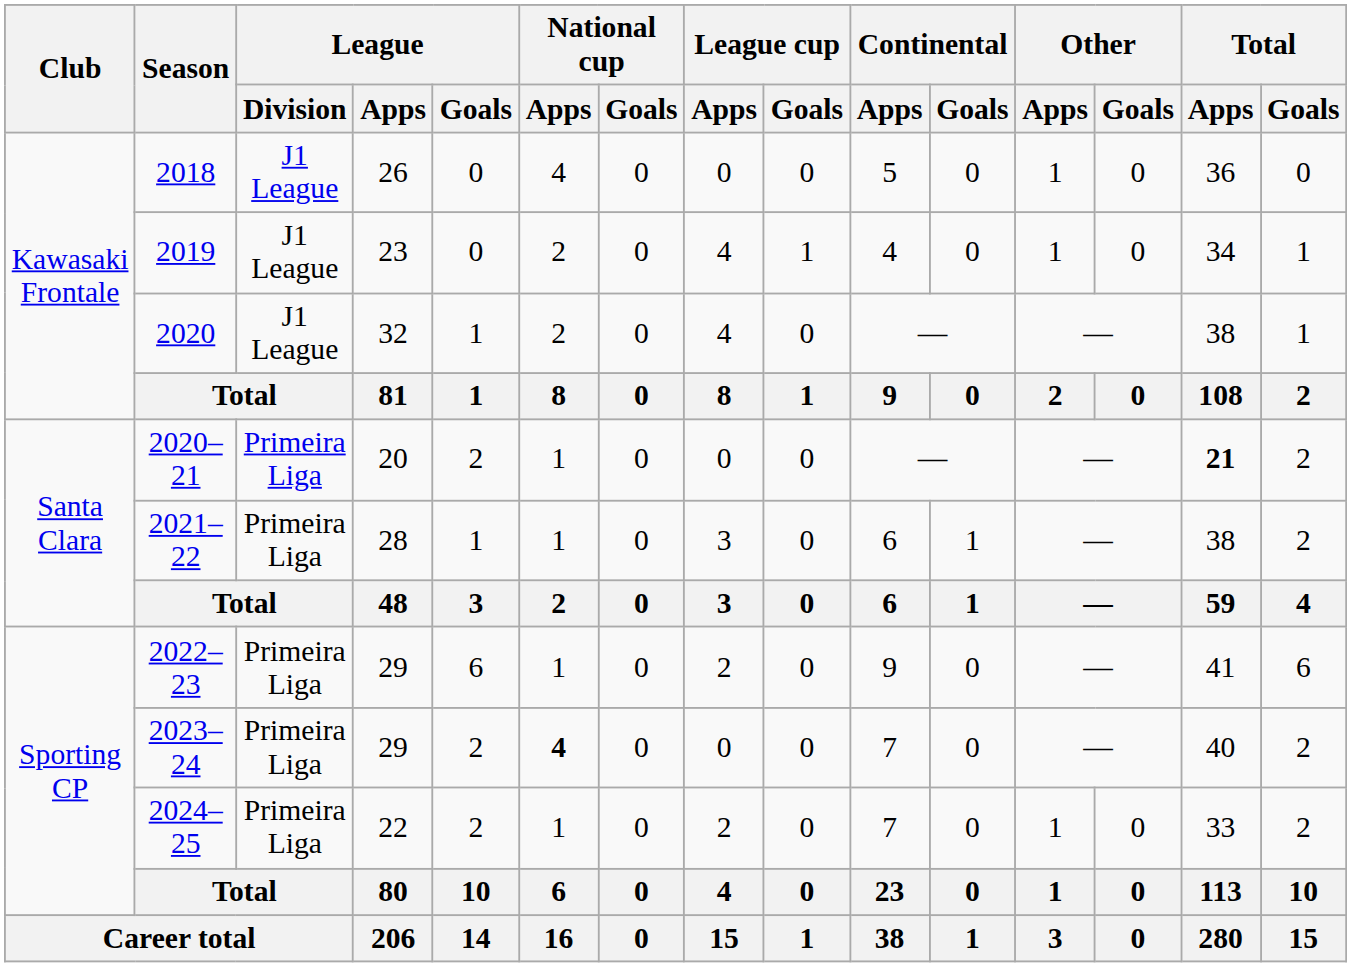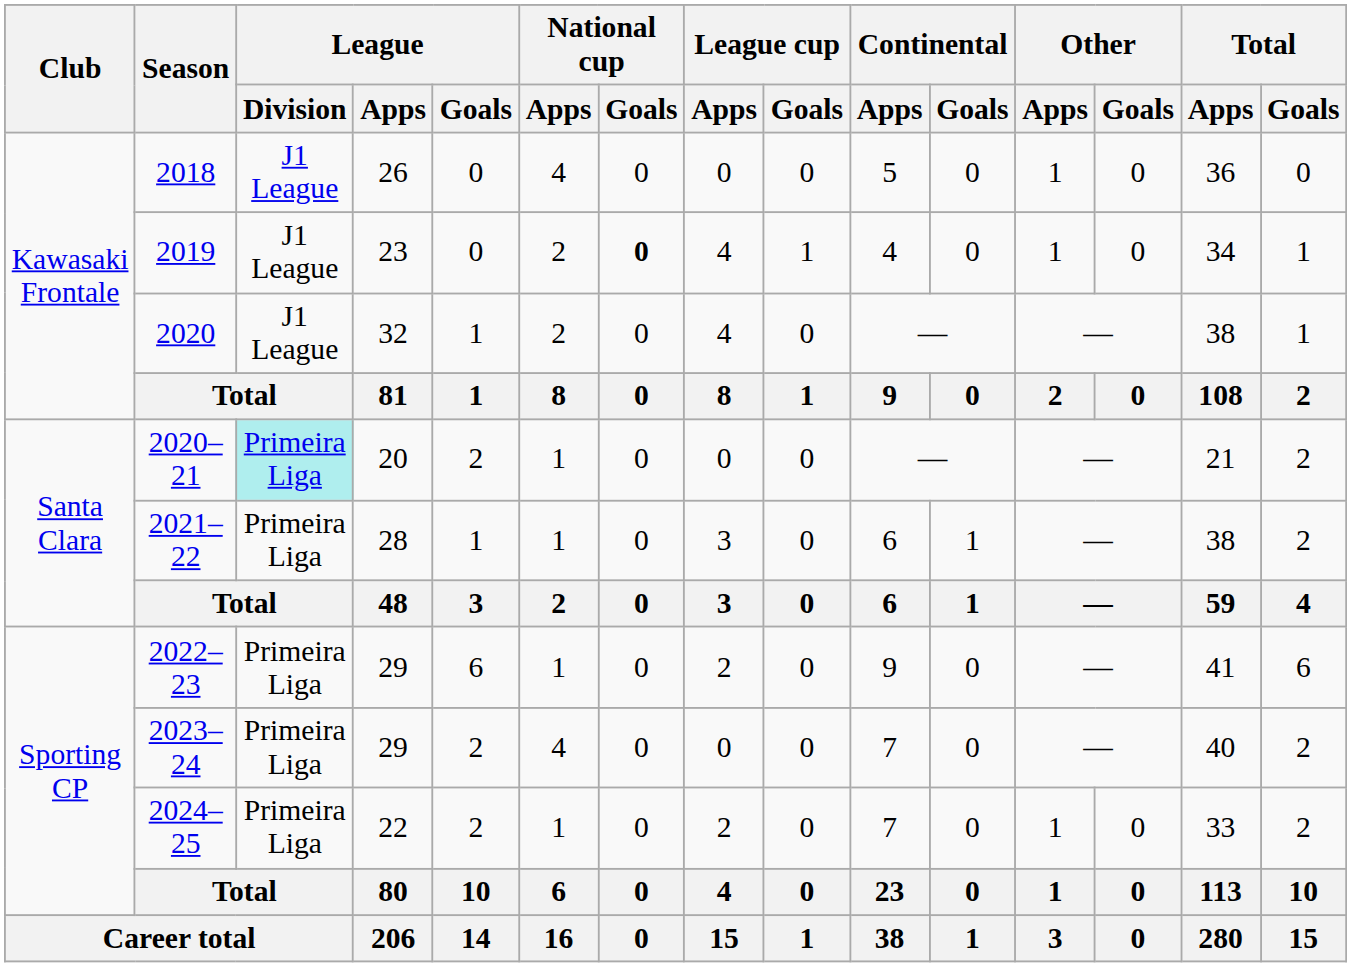(641, 252) normal -> (641, 252) bold
(295, 459) no background -> (295, 459) paleturquoise background
(1221, 459) bold -> (1221, 459) normal
(559, 747) bold -> (559, 747) normal
